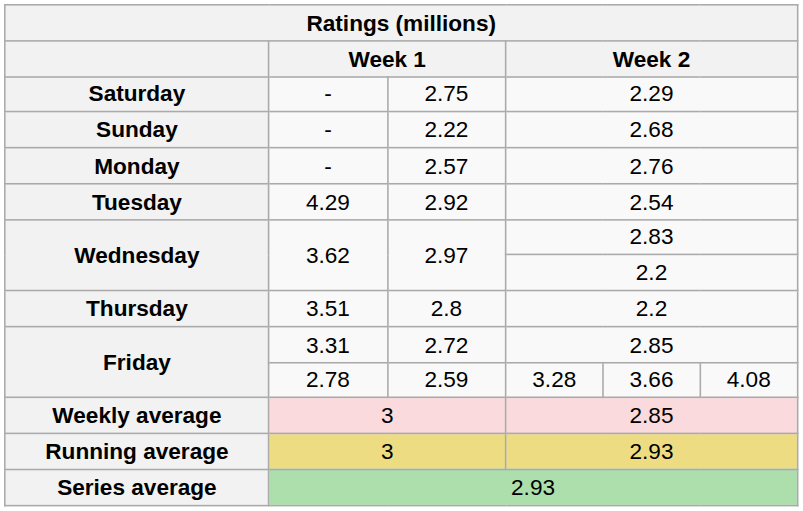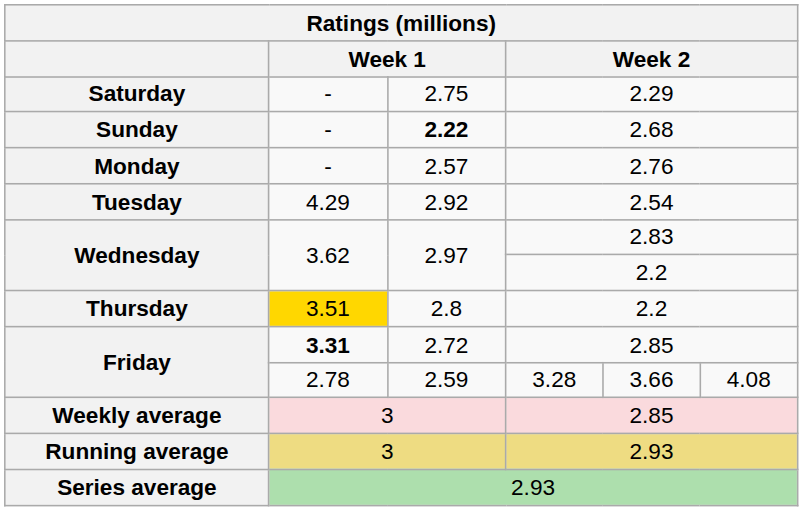(446, 130) normal -> (446, 130) bold
(328, 309) no background -> (328, 309) gold background
(328, 344) normal -> (328, 344) bold
